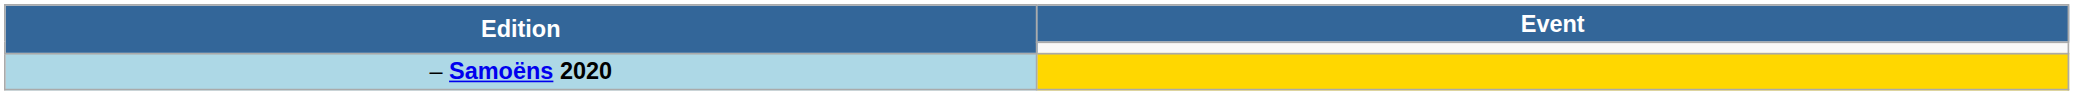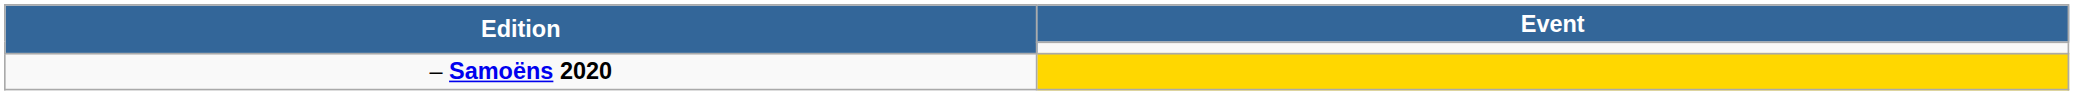(521, 72) lightblue background -> (521, 72) no background
